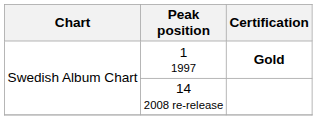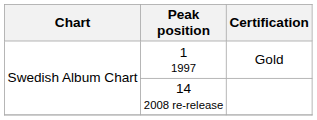(269, 59) bold -> (269, 59) normal
